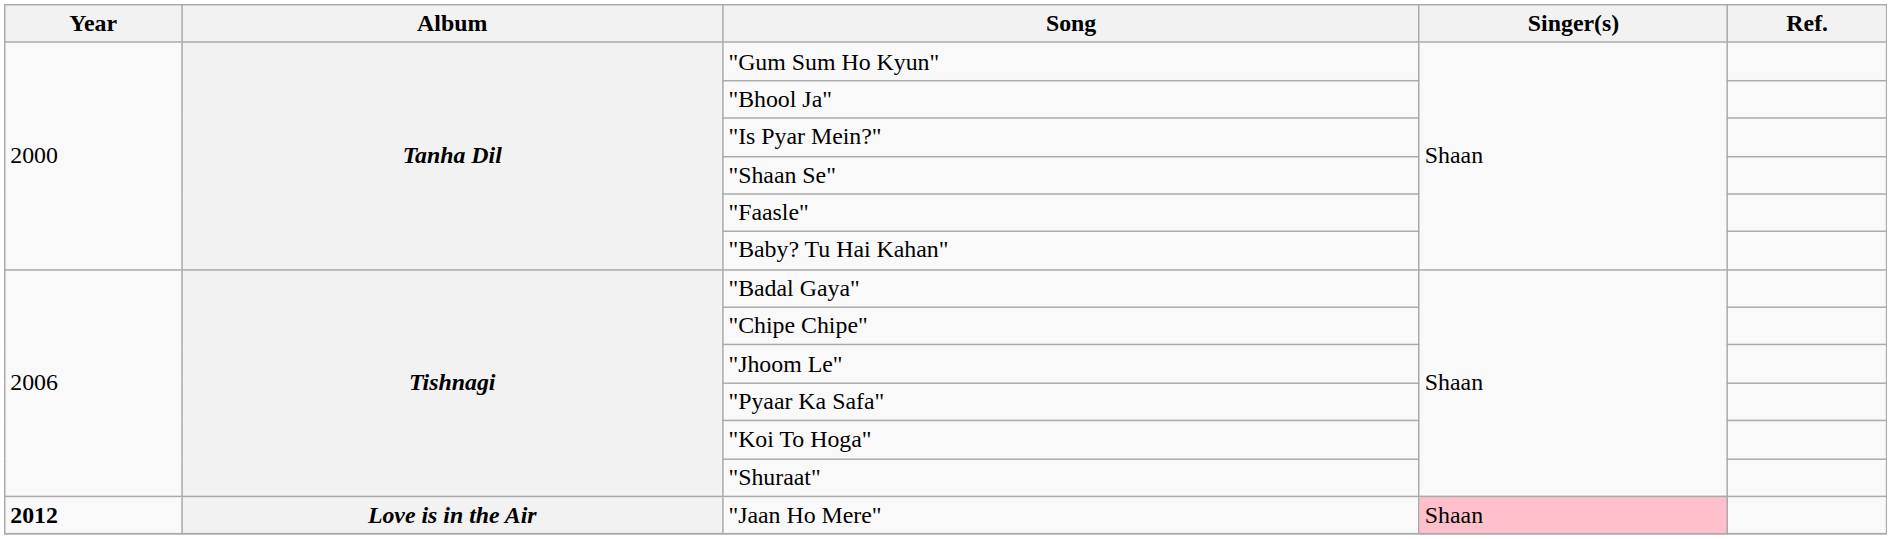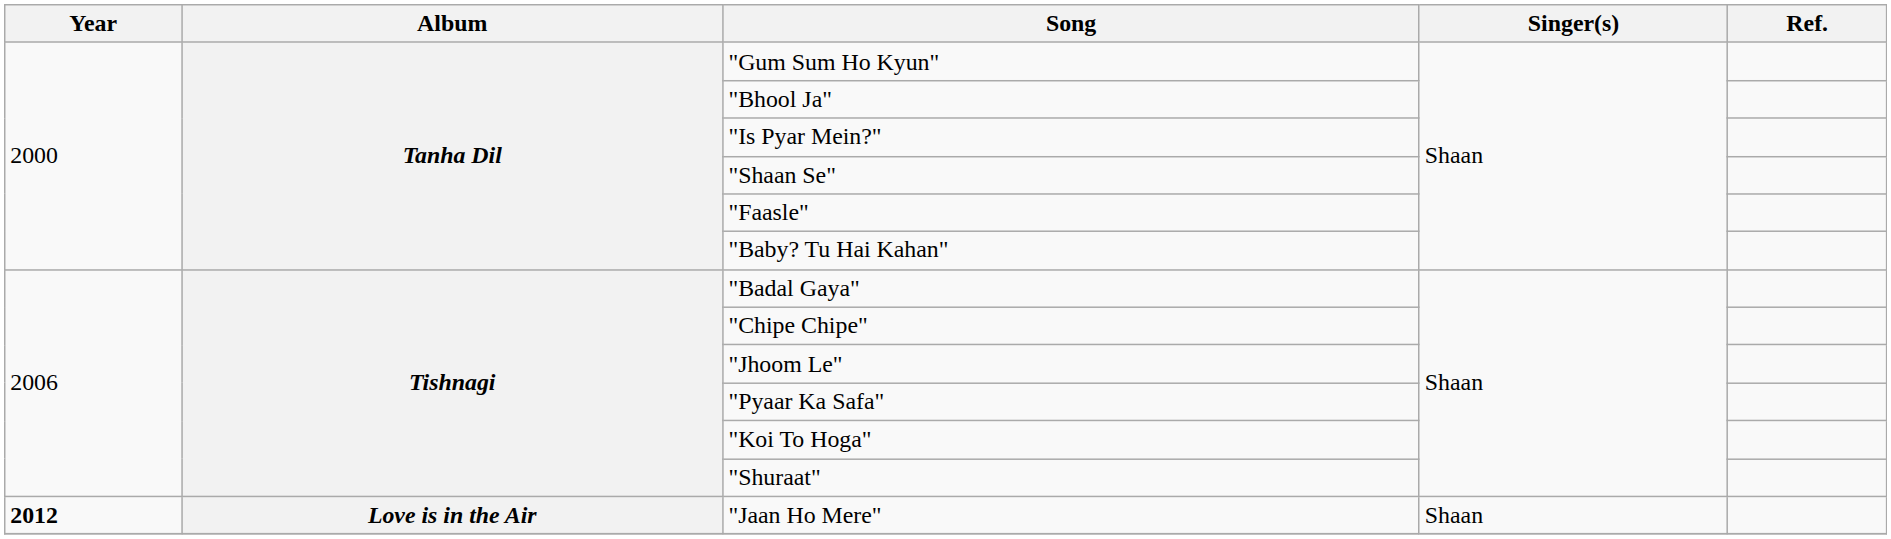(1454, 514) pink background -> (1454, 514) no background
